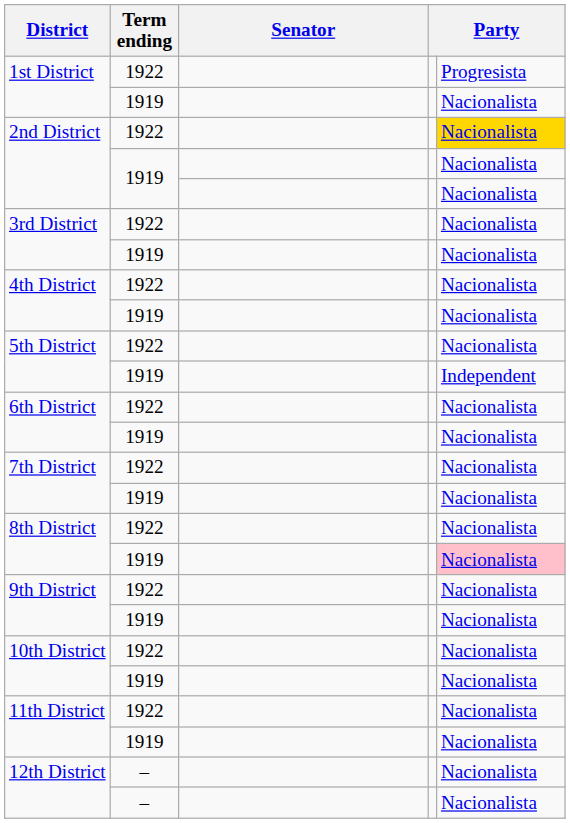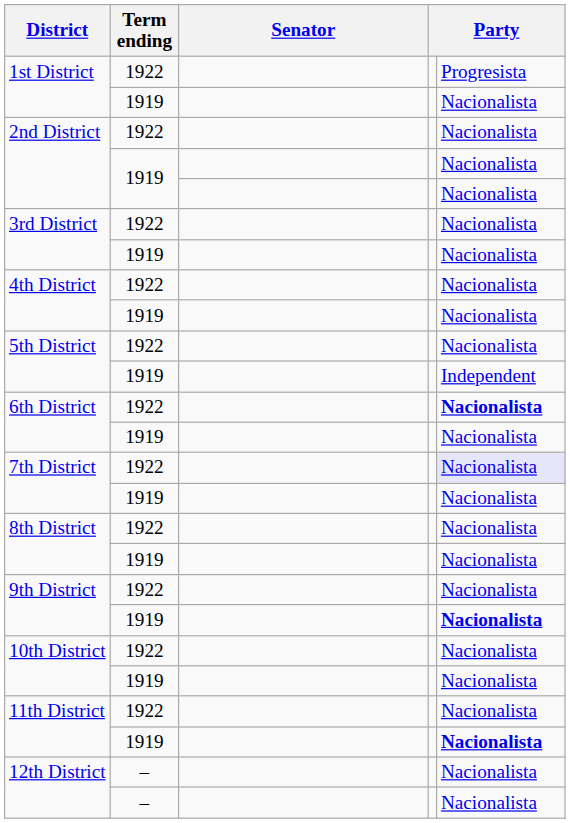(489, 132) gold background -> (489, 132) no background
(489, 406) normal -> (492, 406) bold
(489, 467) no background -> (489, 467) lavender background
(489, 558) pink background -> (489, 558) no background
(489, 619) normal -> (492, 619) bold
(489, 741) normal -> (492, 741) bold
